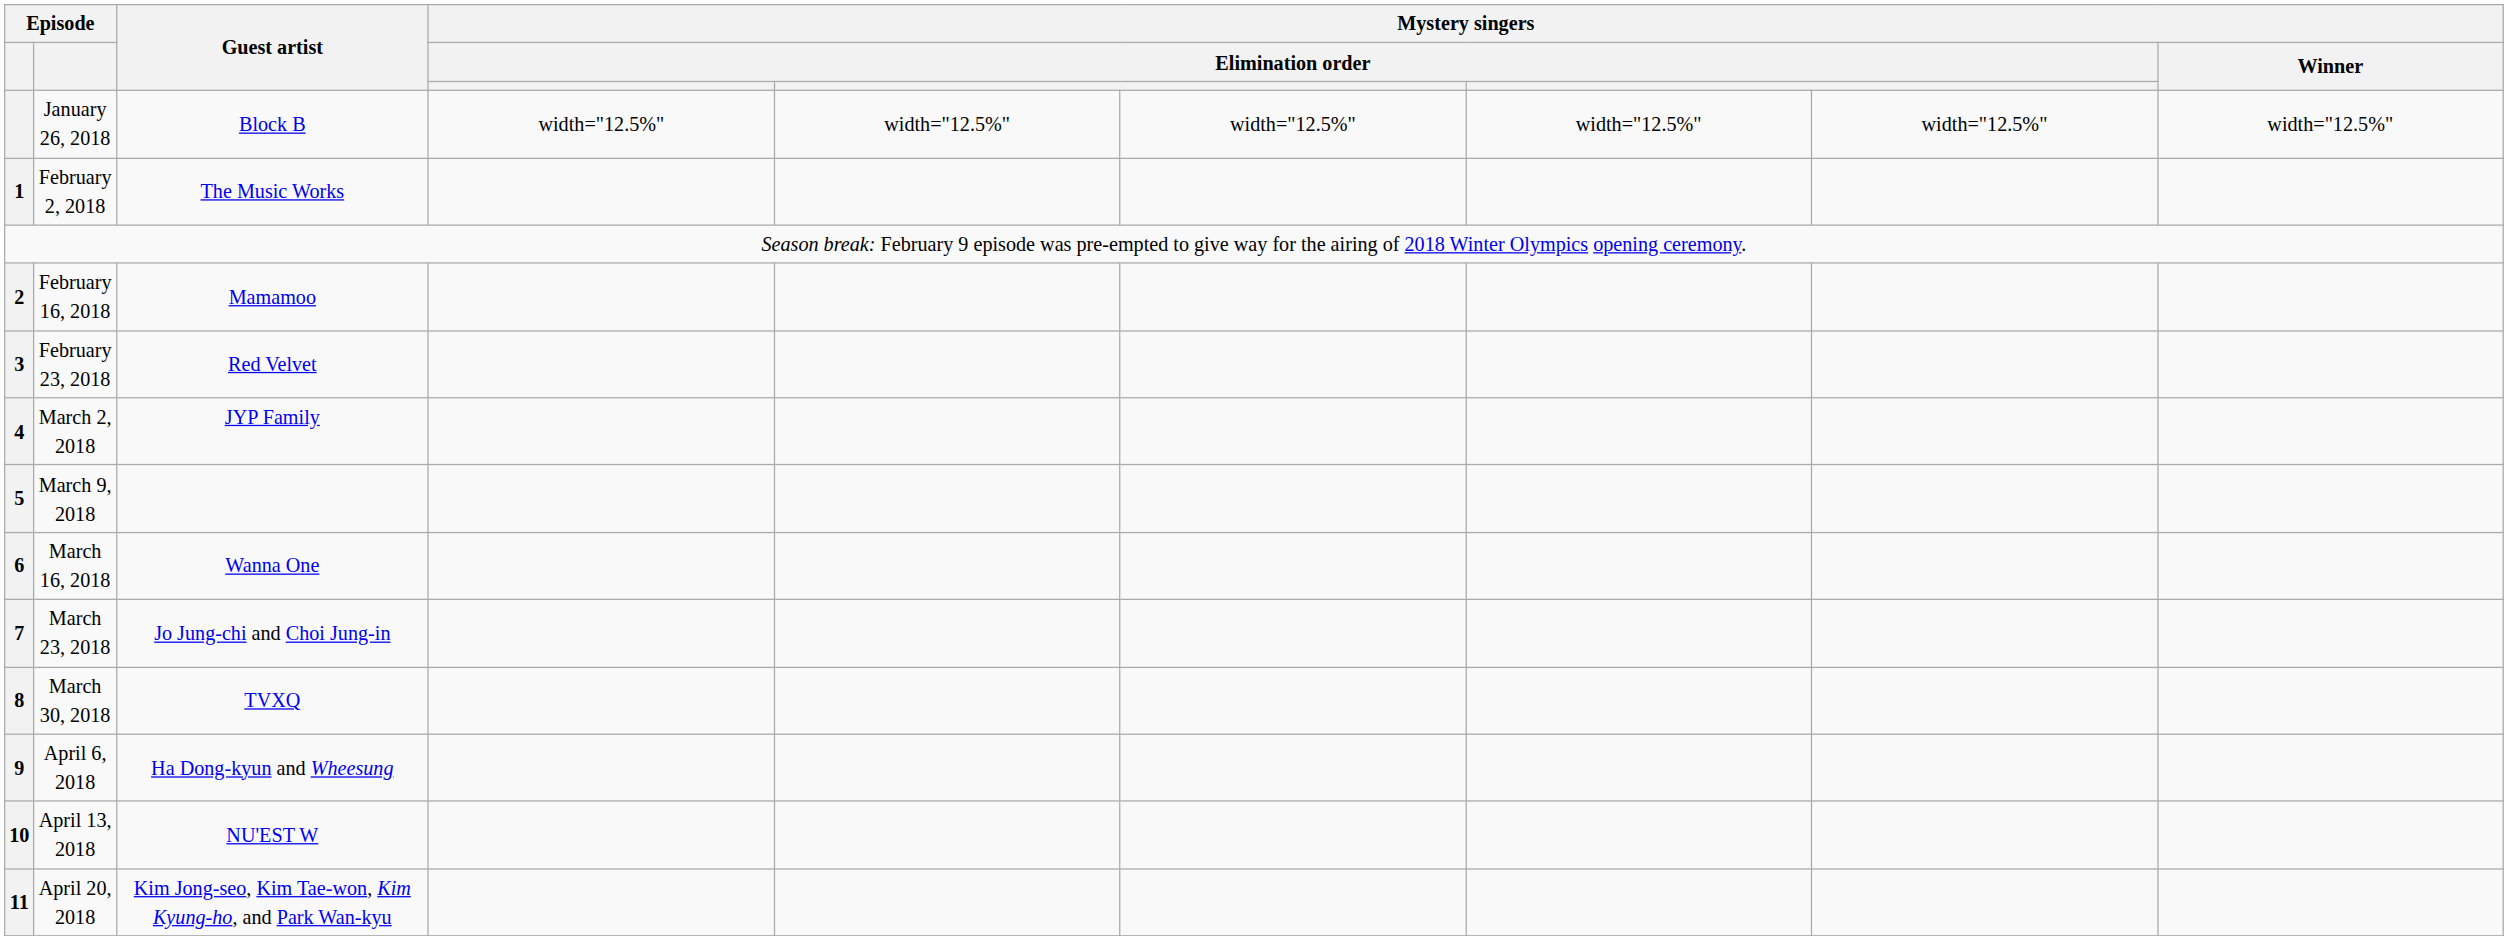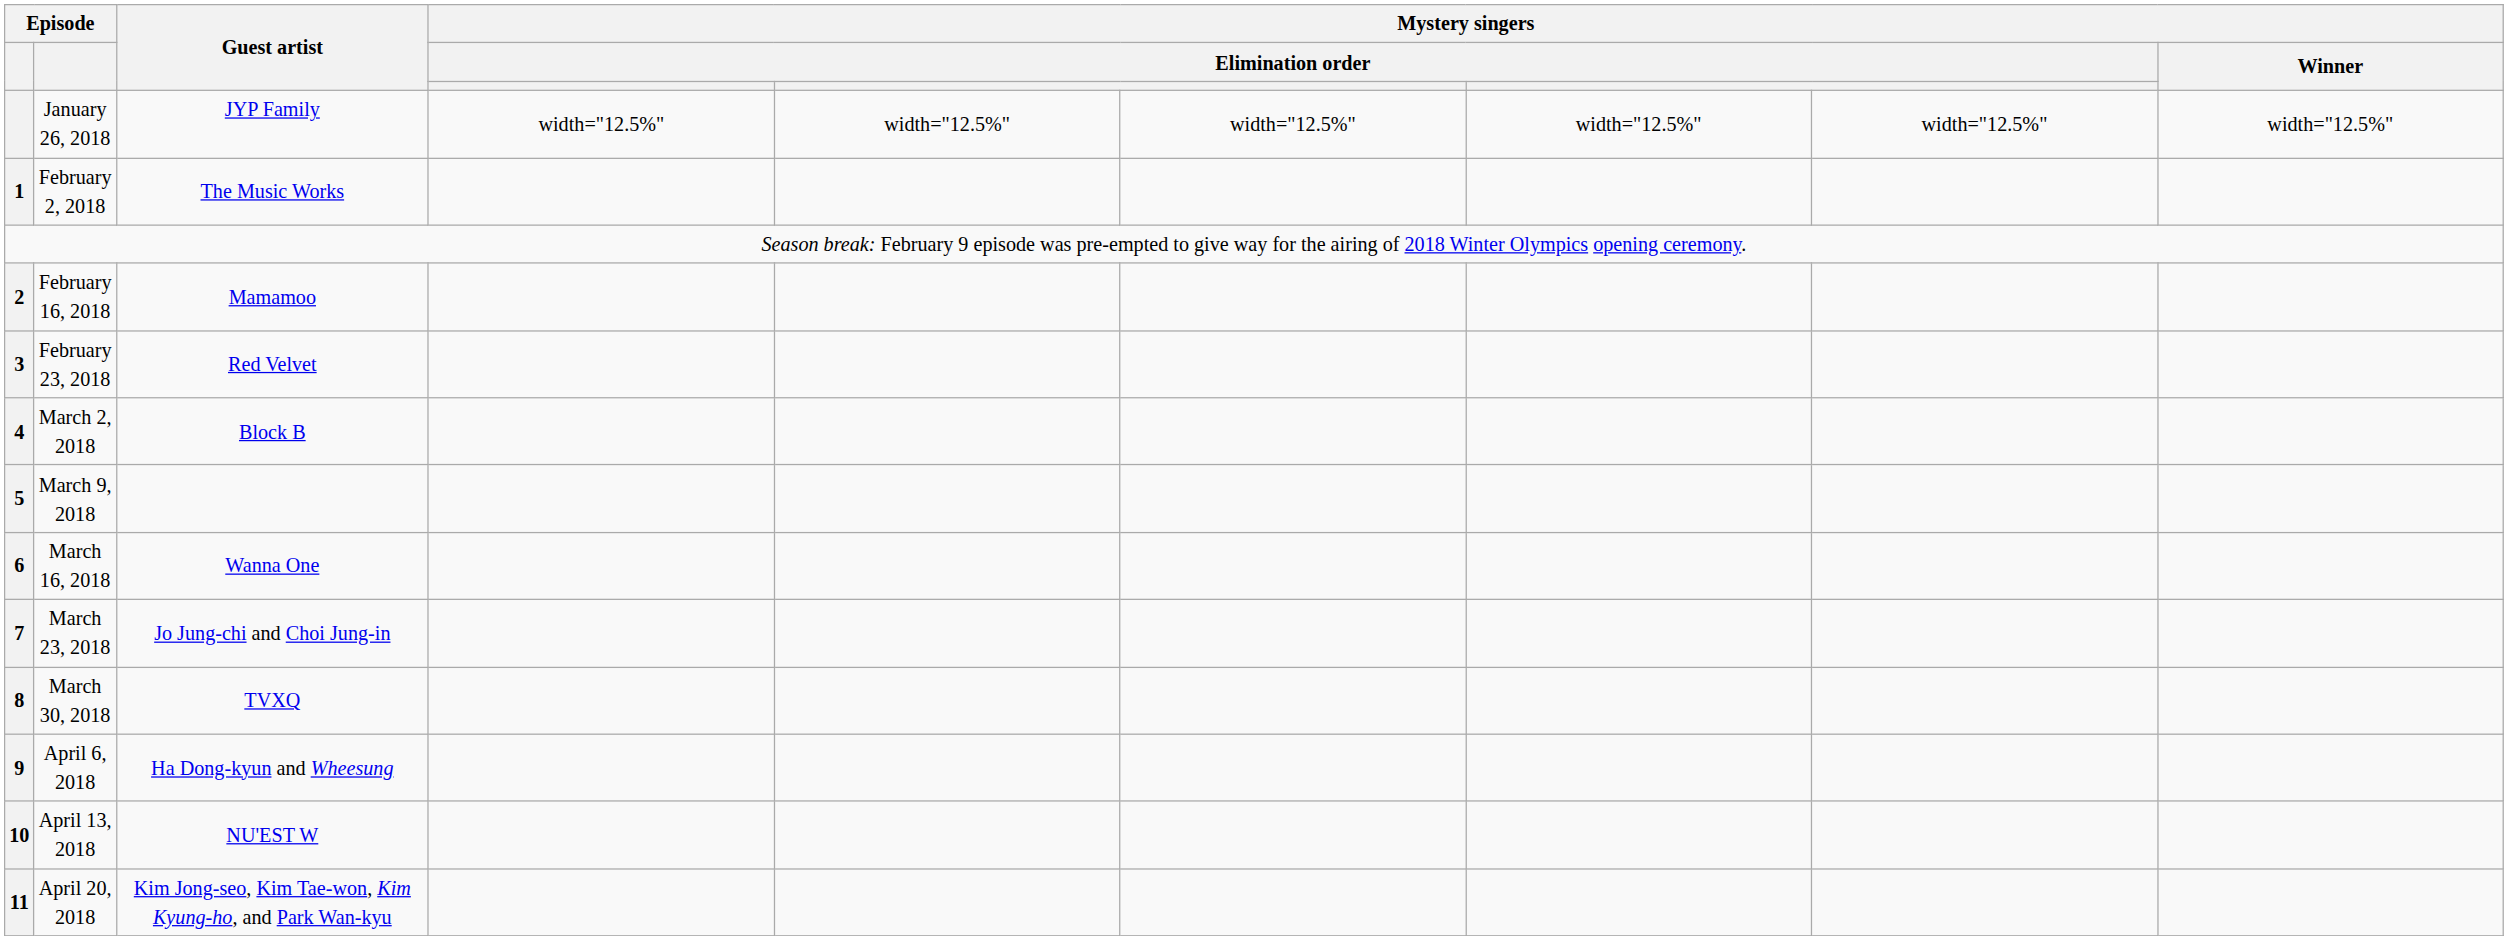(272, 124) Block B -> (272, 110) JYP Family
(272, 417) JYP Family -> (272, 431) Block B
